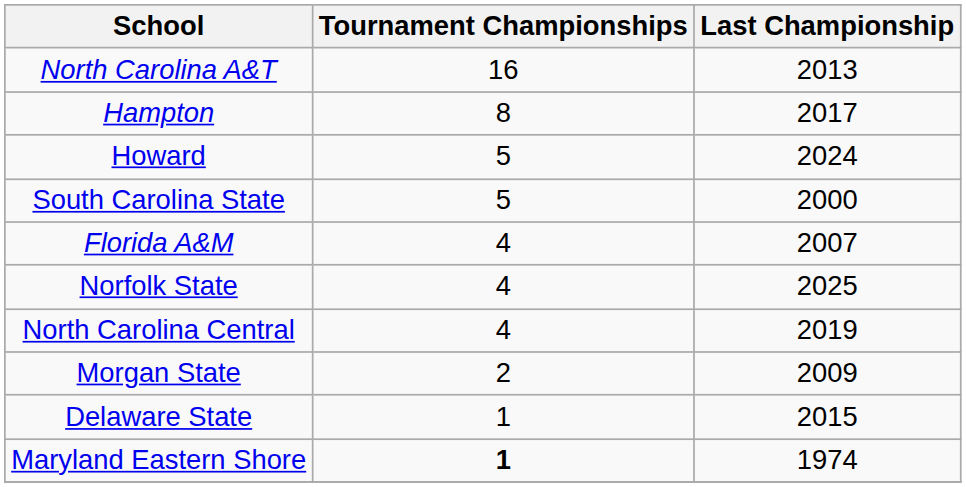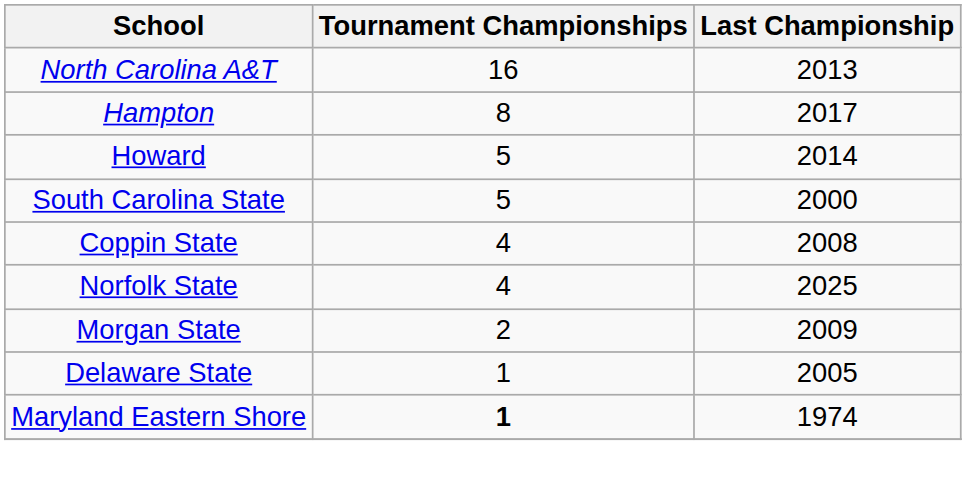(827, 156) 2024 -> (827, 156) 2014
+ row: (159, 243)
- row: (159, 243)
- row: (159, 329)
(827, 416) 2015 -> (827, 373) 2005
